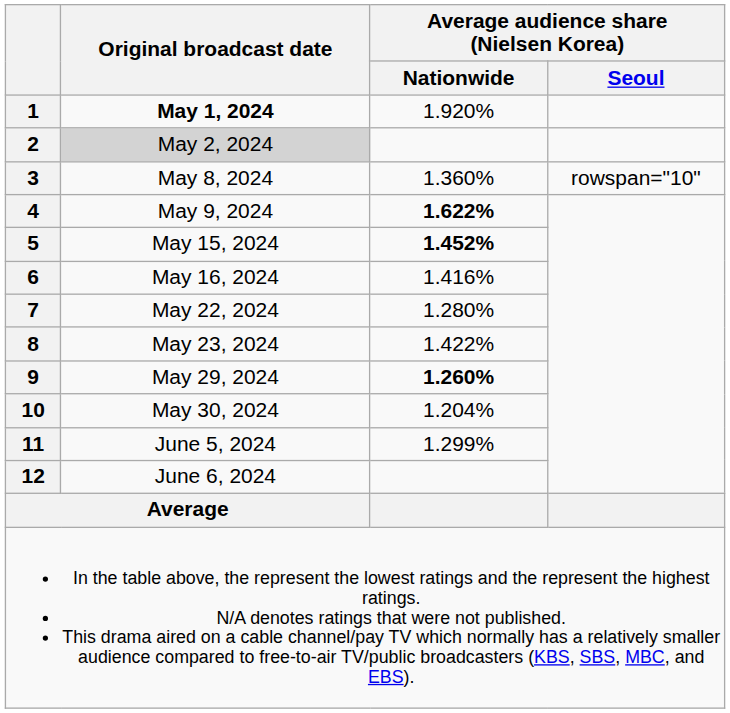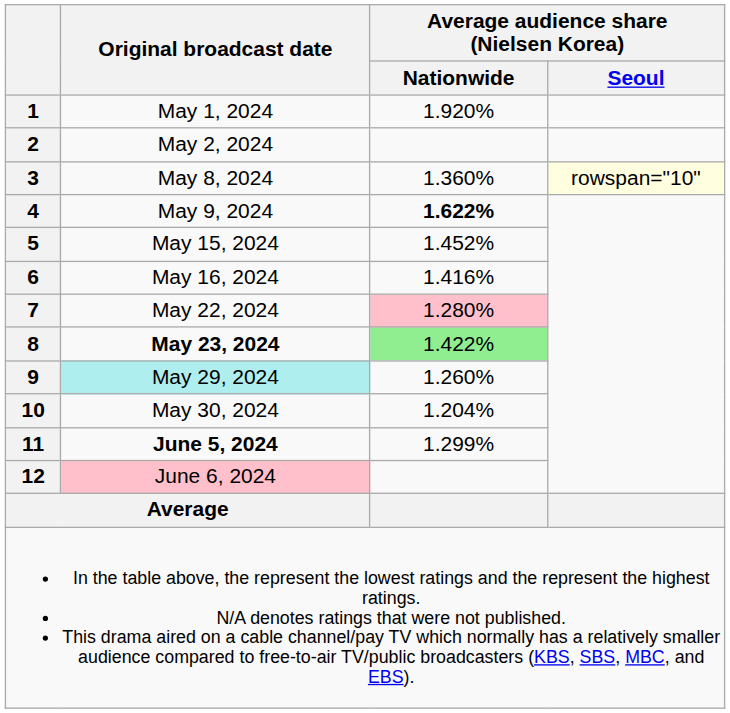(215, 111) bold -> (215, 111) normal
(215, 144) lightgrey background -> (215, 144) no background
(636, 177) no background -> (636, 177) lightyellow background
(459, 244) bold -> (459, 244) normal
(459, 310) no background -> (459, 310) pink background
(215, 343) normal -> (215, 343) bold
(459, 343) no background -> (459, 343) lightgreen background
(215, 377) no background -> (215, 377) paleturquoise background
(459, 377) bold -> (459, 377) normal
(215, 443) normal -> (215, 443) bold
(215, 476) no background -> (215, 476) pink background
